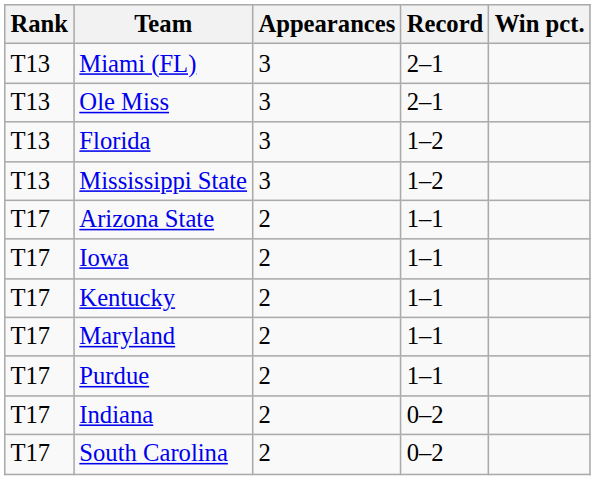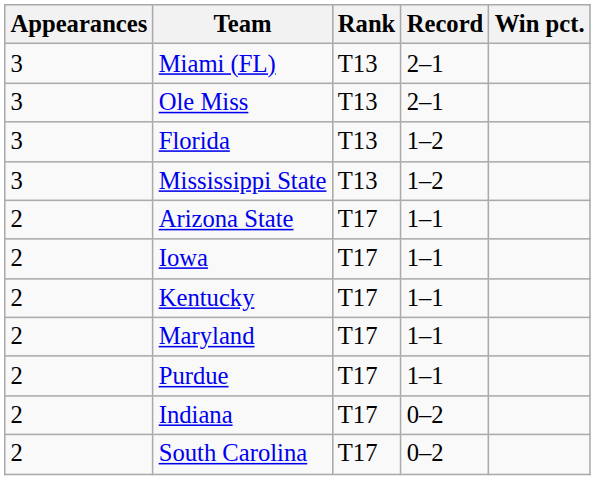columns swapped: (39, 24) <-> (327, 24)
